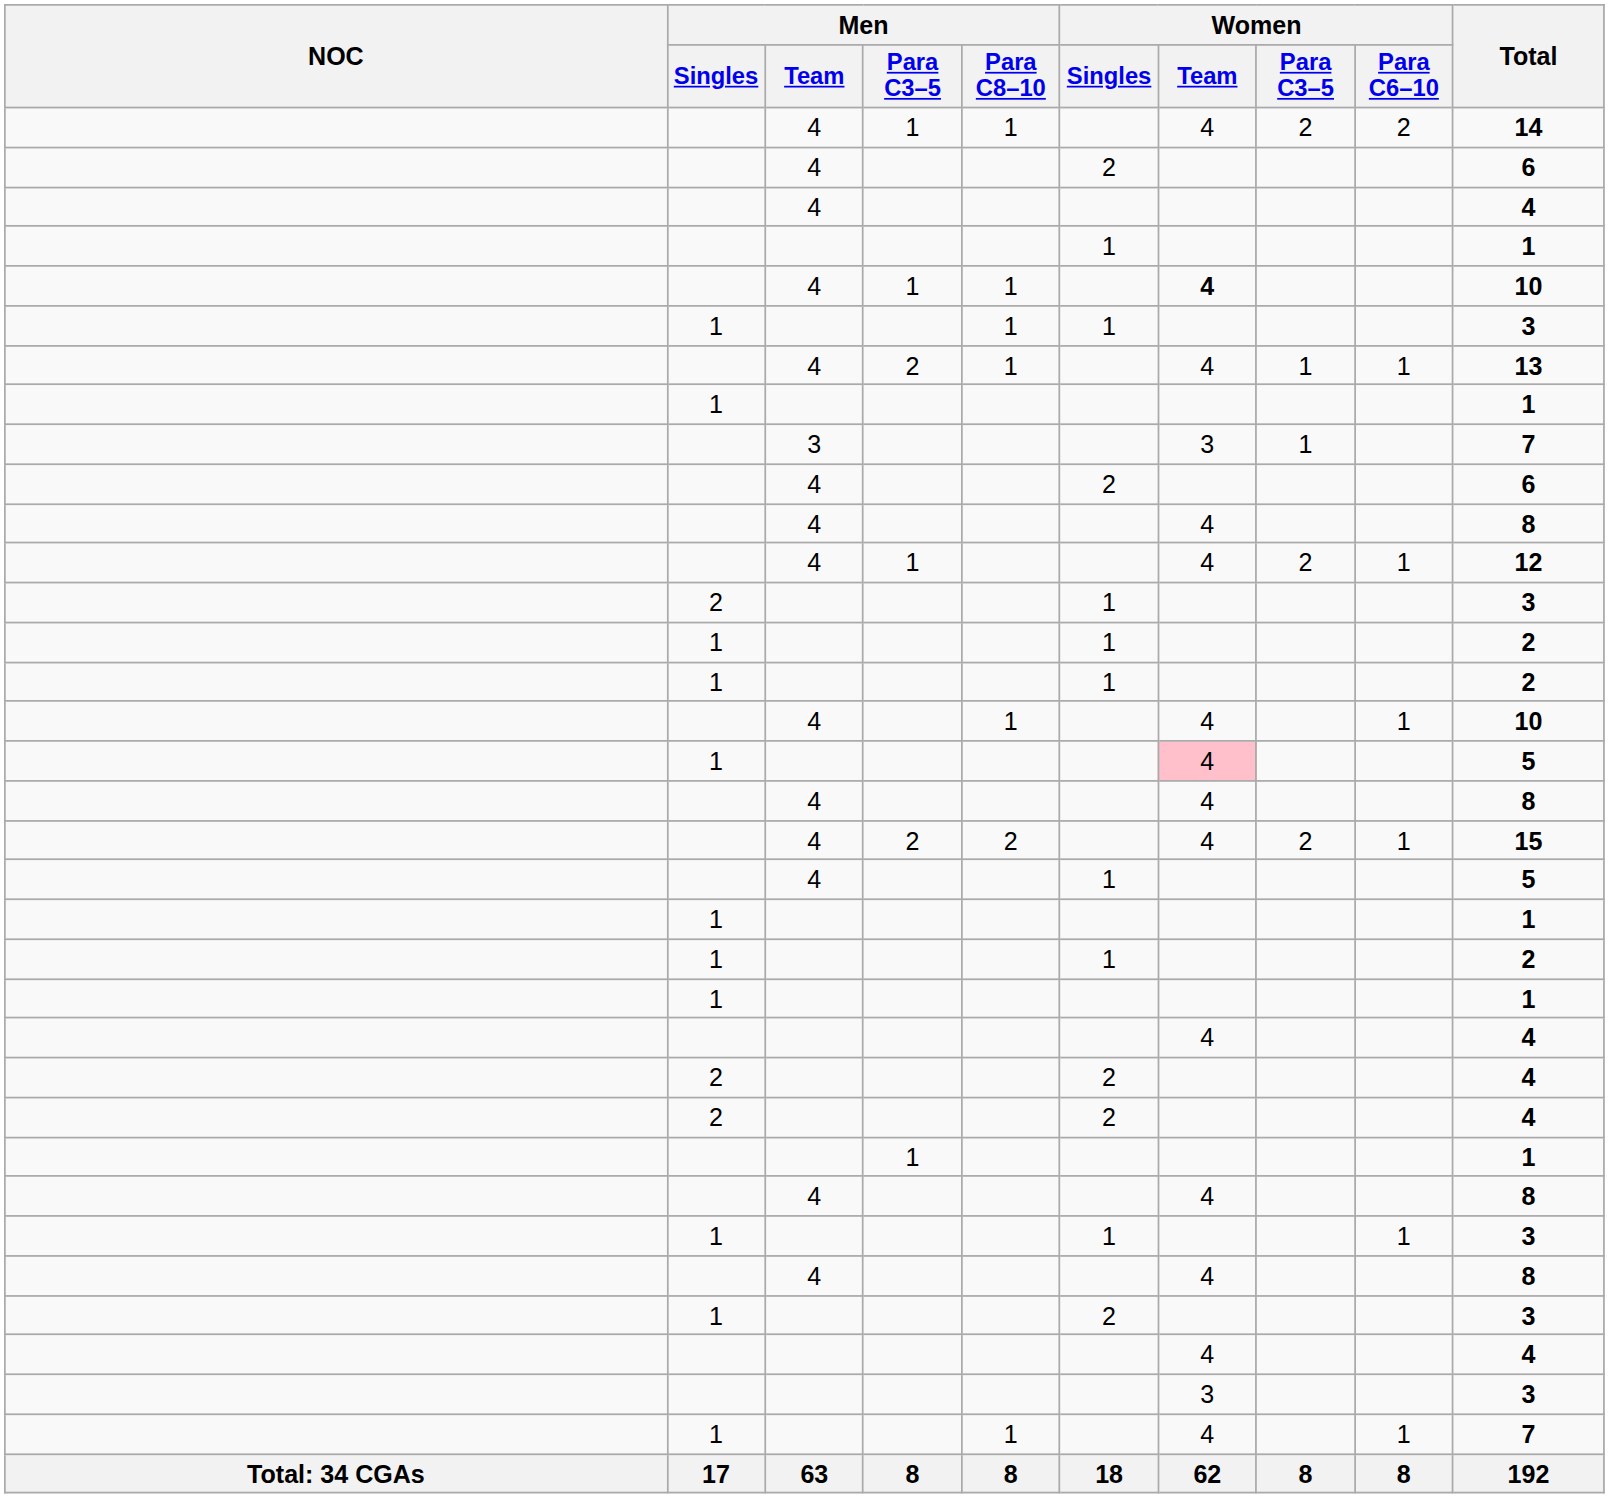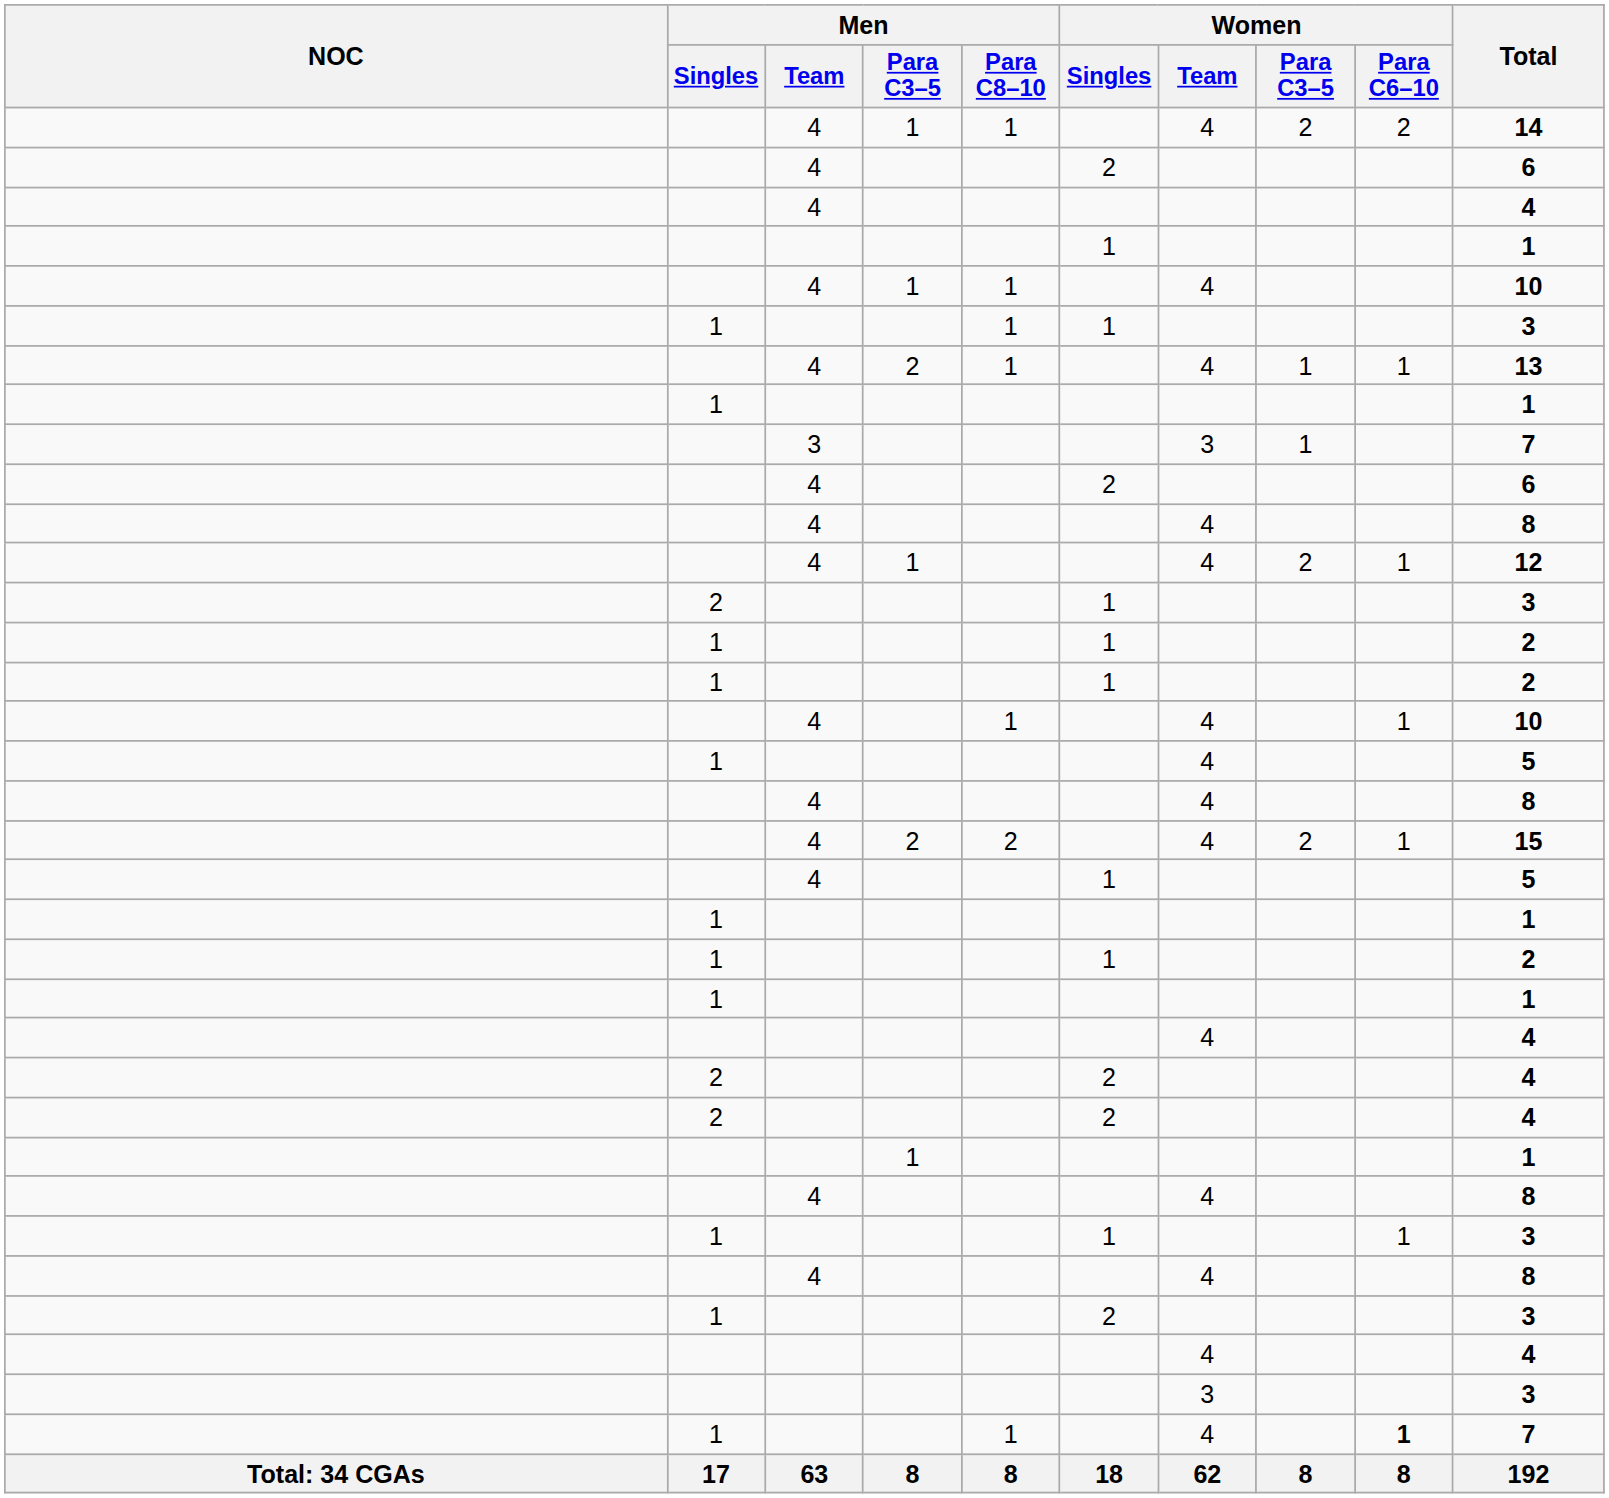(1207, 286) bold -> (1207, 286) normal
(1207, 761) pink background -> (1207, 761) no background
(1404, 1434) normal -> (1404, 1434) bold
